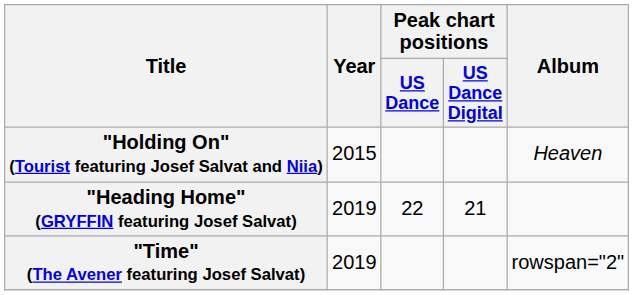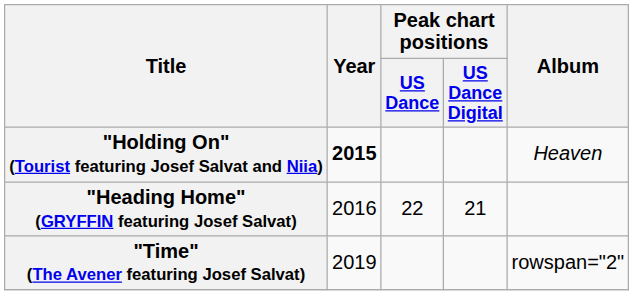(354, 154) normal -> (354, 154) bold
(354, 208) 2019 -> (354, 208) 2016
